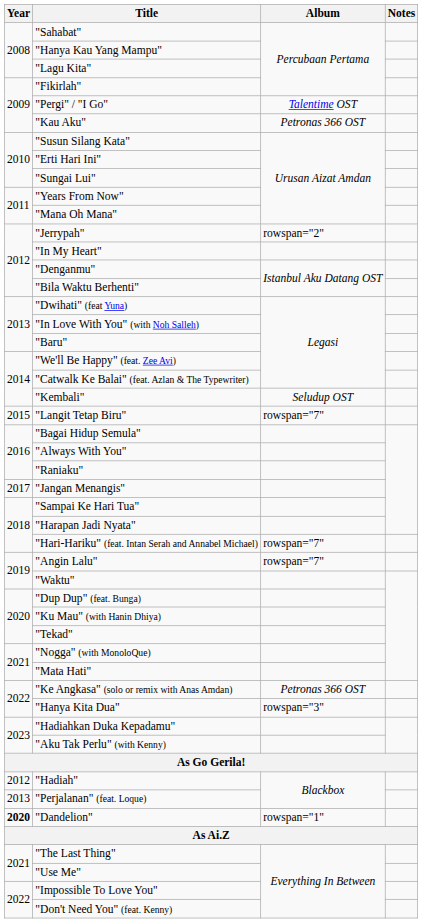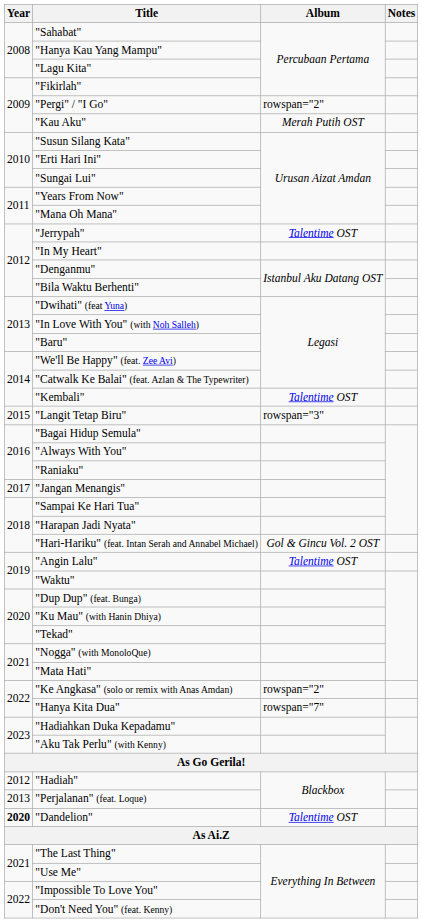(323, 104) Talentime OST -> (294, 104) rowspan="2"
(323, 123) Petronas 366 OST -> (323, 123) Merah Putih OST
(294, 232) rowspan="2" -> (323, 232) Talentime OST
(323, 397) Seludup OST -> (323, 397) Talentime OST
(294, 415) rowspan="7" -> (294, 415) rowspan="3"
(294, 543) rowspan="7" -> (323, 543) Gol & Gincu Vol. 2 OST
(294, 561) rowspan="7" -> (323, 561) Talentime OST
(323, 689) Petronas 366 OST -> (294, 689) rowspan="2"
(294, 707) rowspan="3" -> (294, 707) rowspan="7"
(294, 817) rowspan="1" -> (323, 817) Talentime OST
